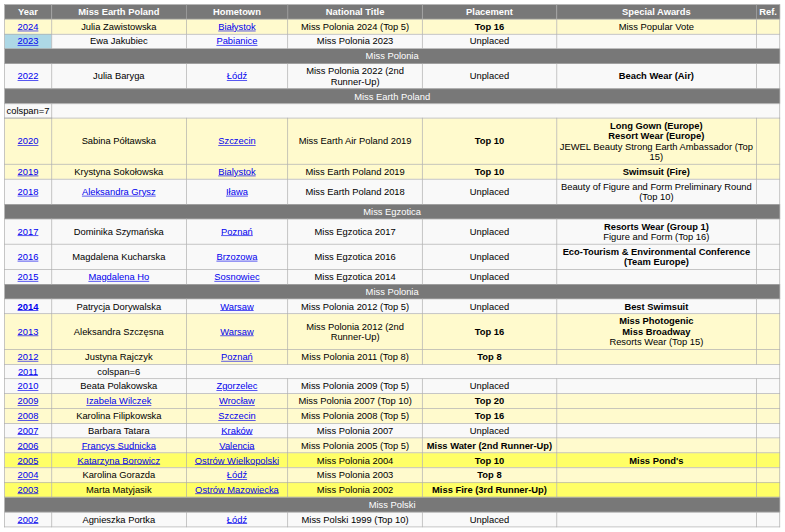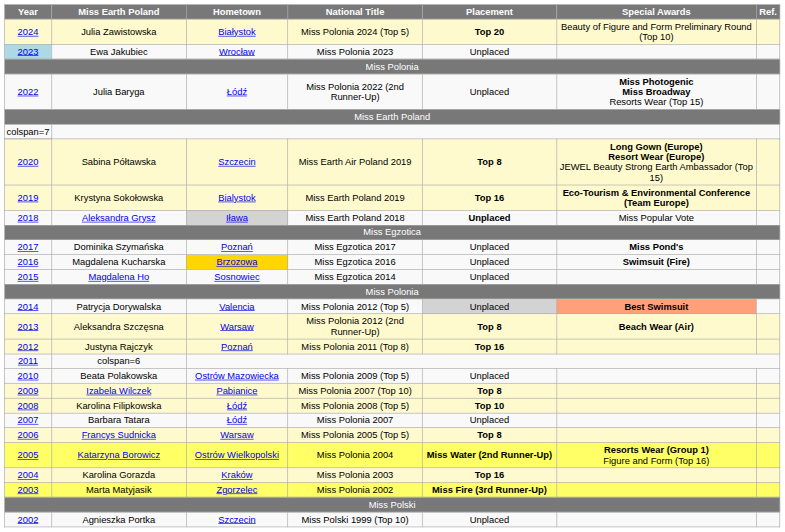(489, 27) Top 16 -> (489, 32) Top 20
(656, 27) Miss Popular Vote -> (656, 32) Beauty of Figure and Form Preliminary Round (Top 10)
(237, 42) Pabianice -> (237, 52) Wrocław
(656, 76) Beach Wear (Air) -> (656, 92) Miss Photogenic Miss Broadway Resorts Wear (Top 15)
(489, 142) Top 10 -> (489, 162) Top 8
(489, 172) Top 10 -> (489, 198) Top 16
(656, 172) Swimsuit (Fire) -> (656, 198) Eco-Tourism & Environmental Conference (Team Europe)
(237, 192) no background -> (237, 218) lightgrey background
(489, 192) normal -> (489, 218) bold
(656, 192) Beauty of Figure and Form Preliminary Round (Top 10) -> (656, 218) Miss Popular Vote
(656, 232) Resorts Wear (Group 1) Figure and Form (Top 16) -> (656, 248) Miss Pond's
(237, 257) no background -> (237, 262) gold background
(656, 257) Eco-Tourism & Environmental Conference (Team Europe) -> (656, 262) Swimsuit (Fire)
(28, 307) bold -> (28, 307) normal
(237, 307) Warsaw -> (237, 307) Valencia
(489, 307) no background -> (489, 307) lightgrey background
(656, 307) no background -> (656, 307) lightsalmon background
(489, 332) Top 16 -> (489, 327) Top 8
(656, 332) Miss Photogenic Miss Broadway Resorts Wear (Top 15) -> (656, 327) Beach Wear (Air)
(489, 357) Top 8 -> (489, 347) Top 16
(237, 387) Zgorzelec -> (237, 376) Ostrów Mazowiecka
(237, 401) Wrocław -> (237, 391) Pabianice
(489, 401) Top 20 -> (489, 391) Top 8
(237, 416) Szczecin -> (237, 406) Łódź
(489, 416) Top 16 -> (489, 406) Top 10
(237, 431) Kraków -> (237, 421) Łódź
(237, 446) Valencia -> (237, 435) Warsaw
(489, 446) Miss Water (2nd Runner-Up) -> (489, 435) Top 8
(489, 461) Top 10 -> (489, 455) Miss Water (2nd Runner-Up)
(656, 461) Miss Pond's -> (656, 455) Resorts Wear (Group 1) Figure and Form (Top 16)
(237, 475) Łódź -> (237, 475) Kraków
(489, 475) Top 8 -> (489, 475) Top 16
(237, 490) Ostrów Mazowiecka -> (237, 490) Zgorzelec
(237, 520) Łódź -> (237, 520) Szczecin
